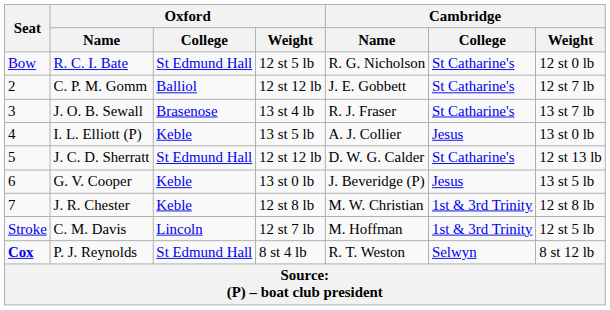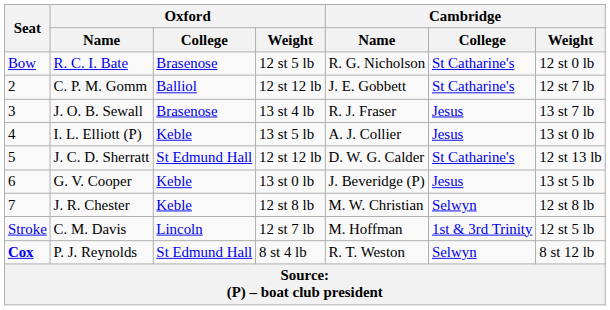(204, 63) St Edmund Hall -> (187, 63) Brasenose
(473, 110) St Catharine's -> (448, 110) Jesus
(482, 205) 1st & 3rd Trinity -> (454, 205) Selwyn
